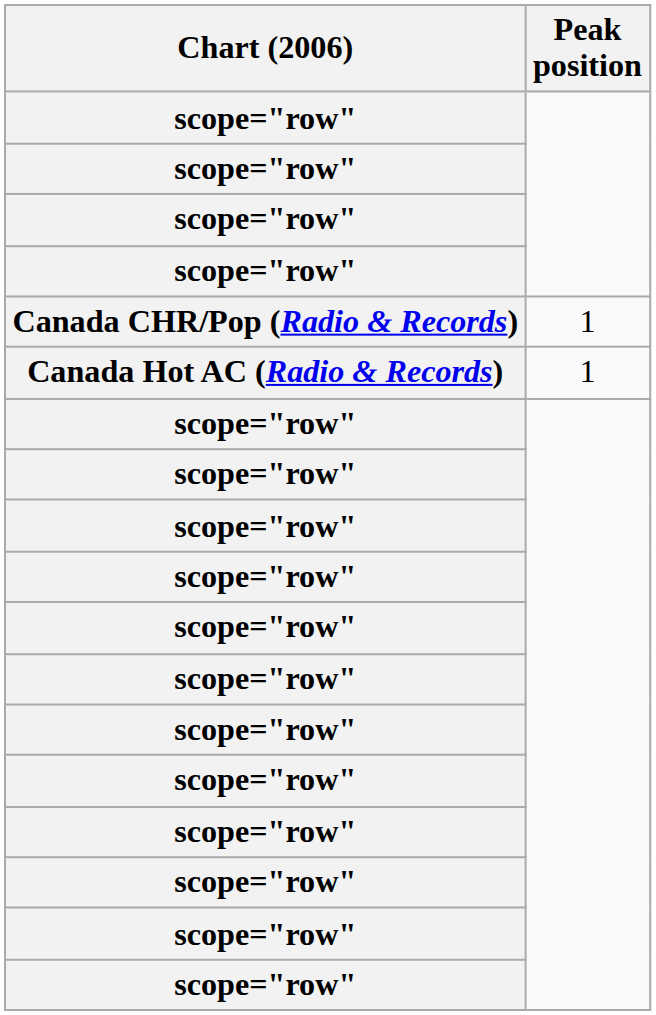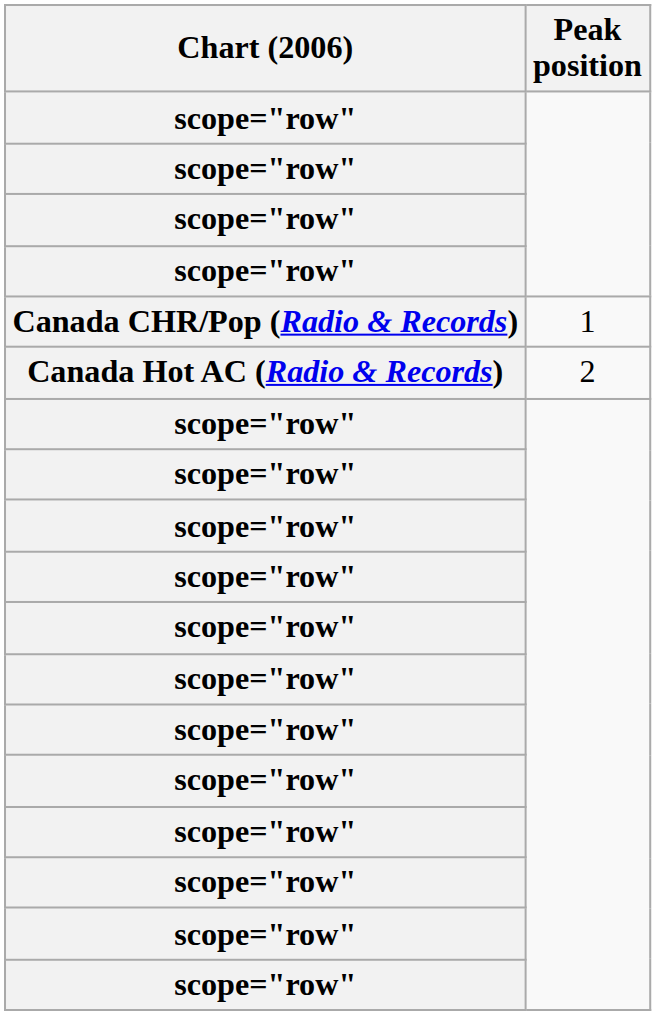(587, 372) 1 -> (587, 372) 2
